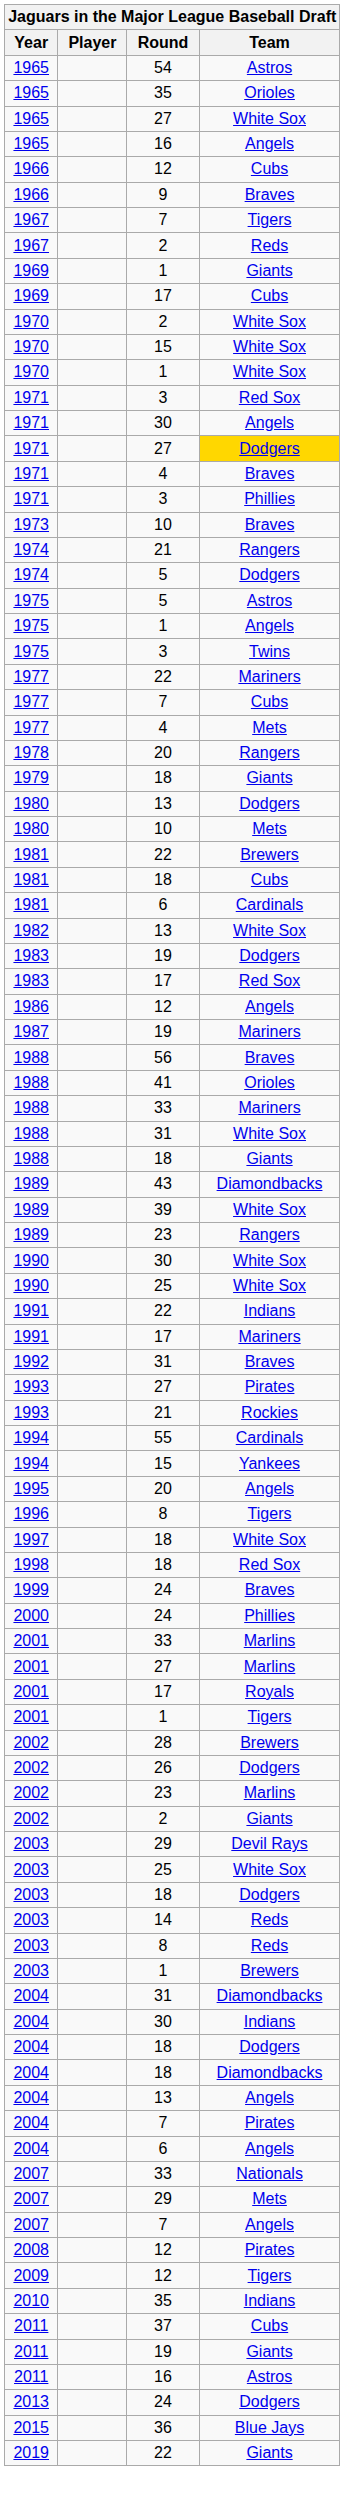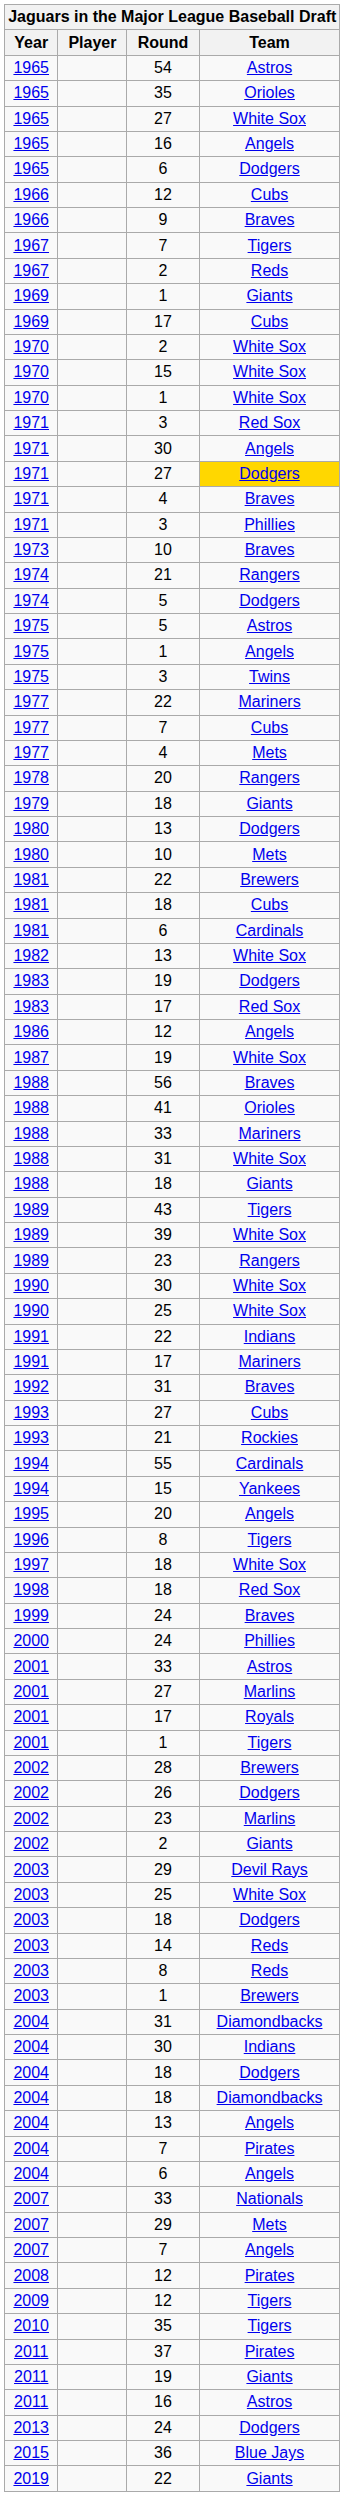+ row: (31, 169)
(270, 1032) Mariners -> (270, 1057) White Sox
(270, 1184) Diamondbacks -> (270, 1209) Tigers
(270, 1387) Pirates -> (270, 1412) Cubs
(270, 1641) Marlins -> (270, 1666) Astros
(270, 2300) Indians -> (270, 2326) Tigers
(270, 2326) Cubs -> (270, 2351) Pirates
